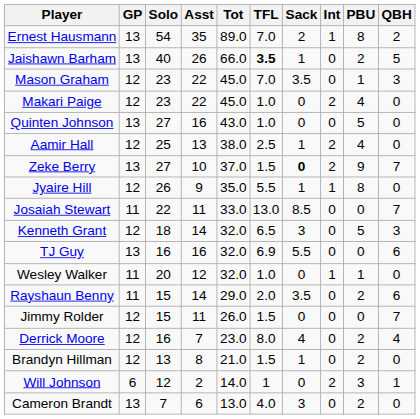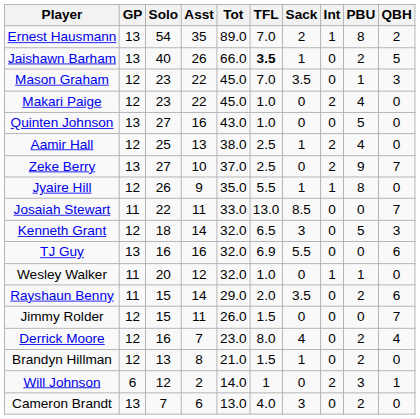(266, 166) 1.5 -> (266, 166) 2.5
(301, 166) bold -> (301, 166) normal
